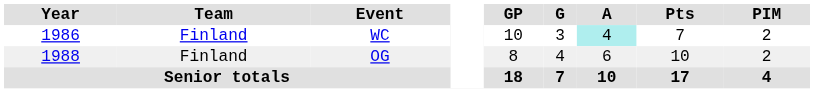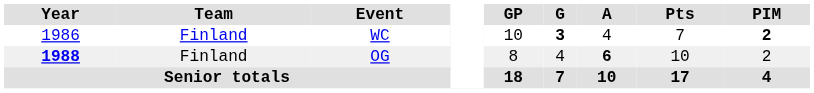(560, 36) normal -> (560, 36) bold
(607, 36) paleturquoise background -> (607, 36) no background
(767, 36) normal -> (767, 36) bold
(61, 57) normal -> (61, 57) bold
(607, 57) normal -> (607, 57) bold
